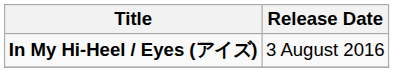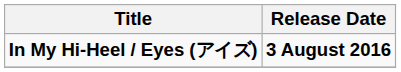(325, 50) normal -> (329, 50) bold
